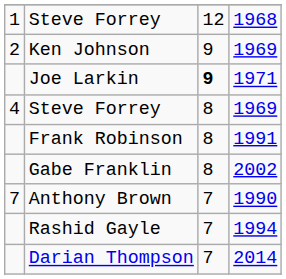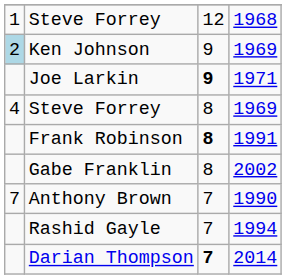(15, 50) no background -> (15, 50) lightblue background
(208, 139) normal -> (208, 139) bold
(208, 259) normal -> (208, 259) bold
